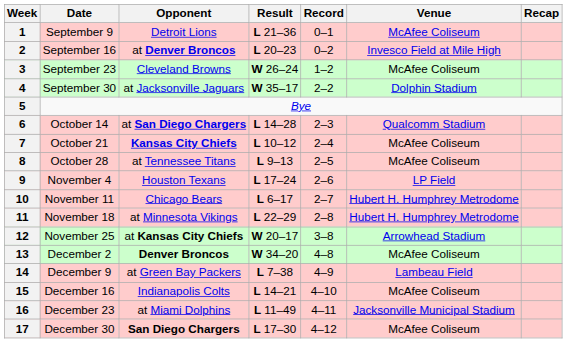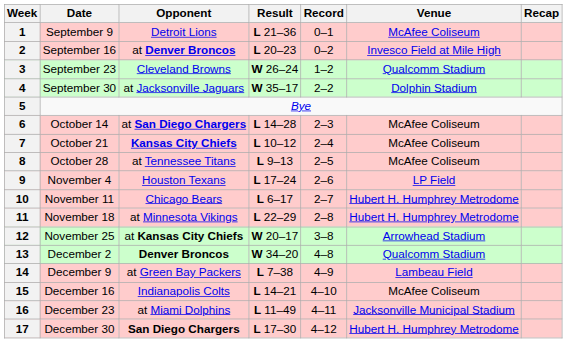(434, 69) McAfee Coliseum -> (434, 69) Qualcomm Stadium
(434, 124) Qualcomm Stadium -> (434, 124) McAfee Coliseum
(434, 254) McAfee Coliseum -> (434, 254) Qualcomm Stadium
(434, 328) McAfee Coliseum -> (434, 328) Hubert H. Humphrey Metrodome
